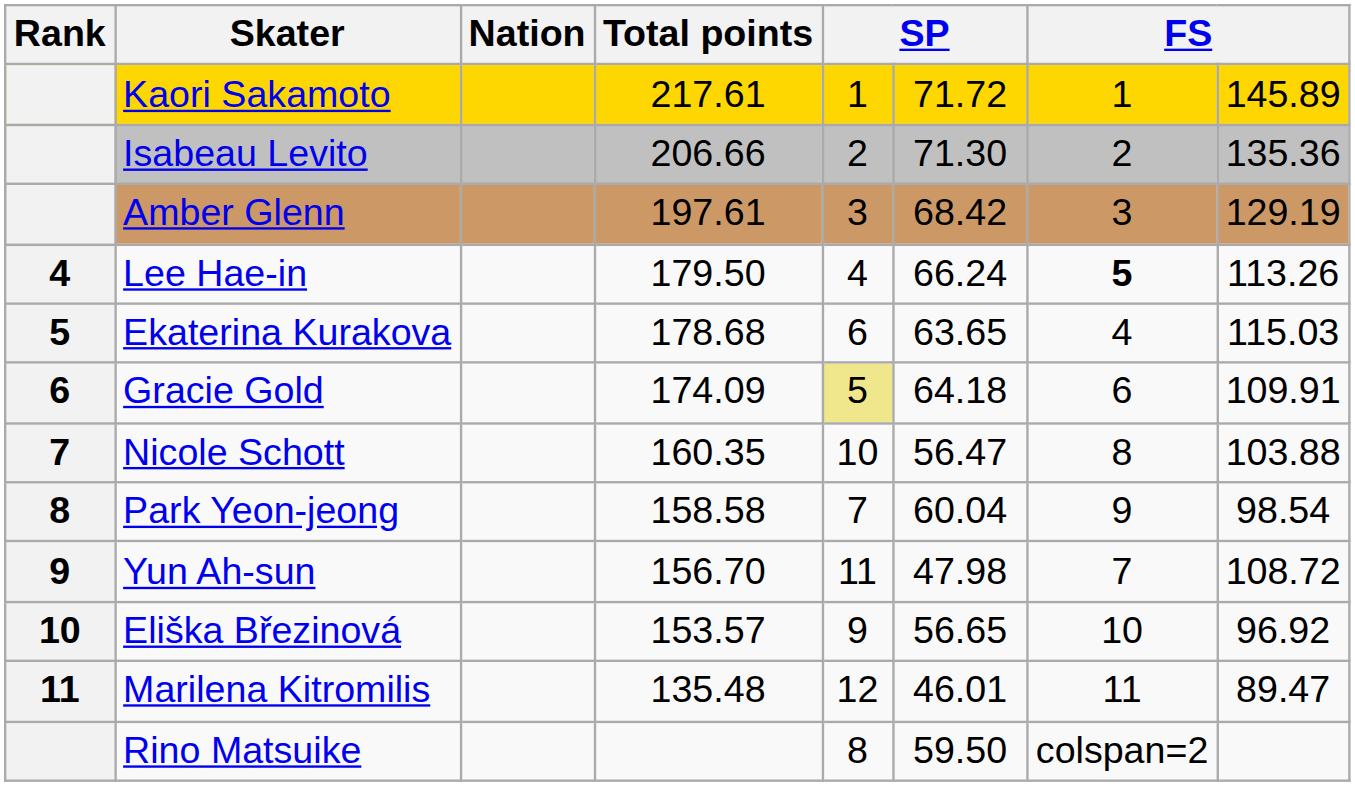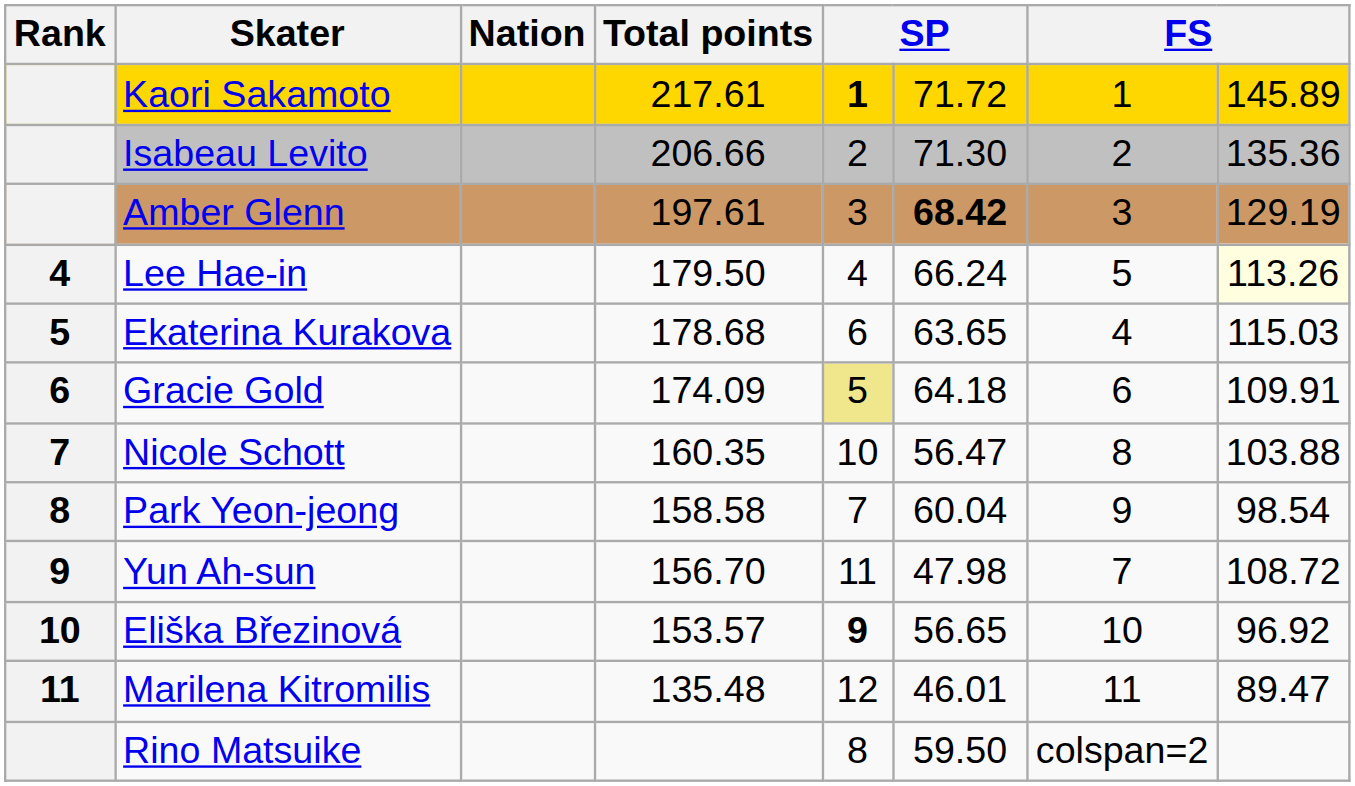(857, 93) normal -> (857, 93) bold
(960, 213) normal -> (960, 213) bold
(1122, 272) bold -> (1122, 272) normal
(1283, 272) no background -> (1283, 272) lightyellow background
(857, 630) normal -> (857, 630) bold
